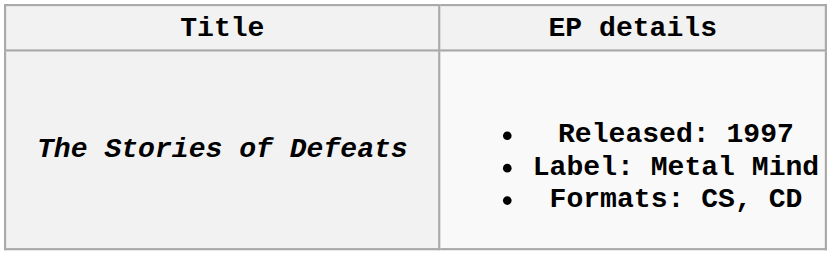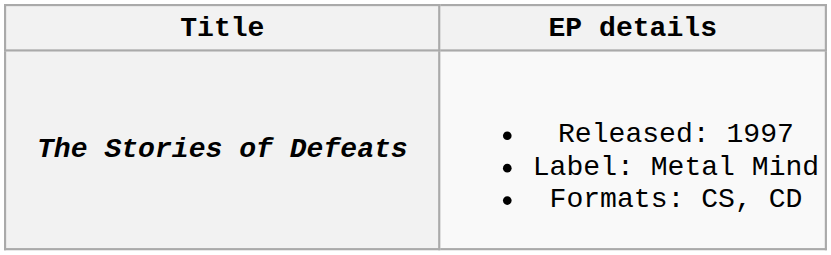(633, 167) bold -> (633, 167) normal
